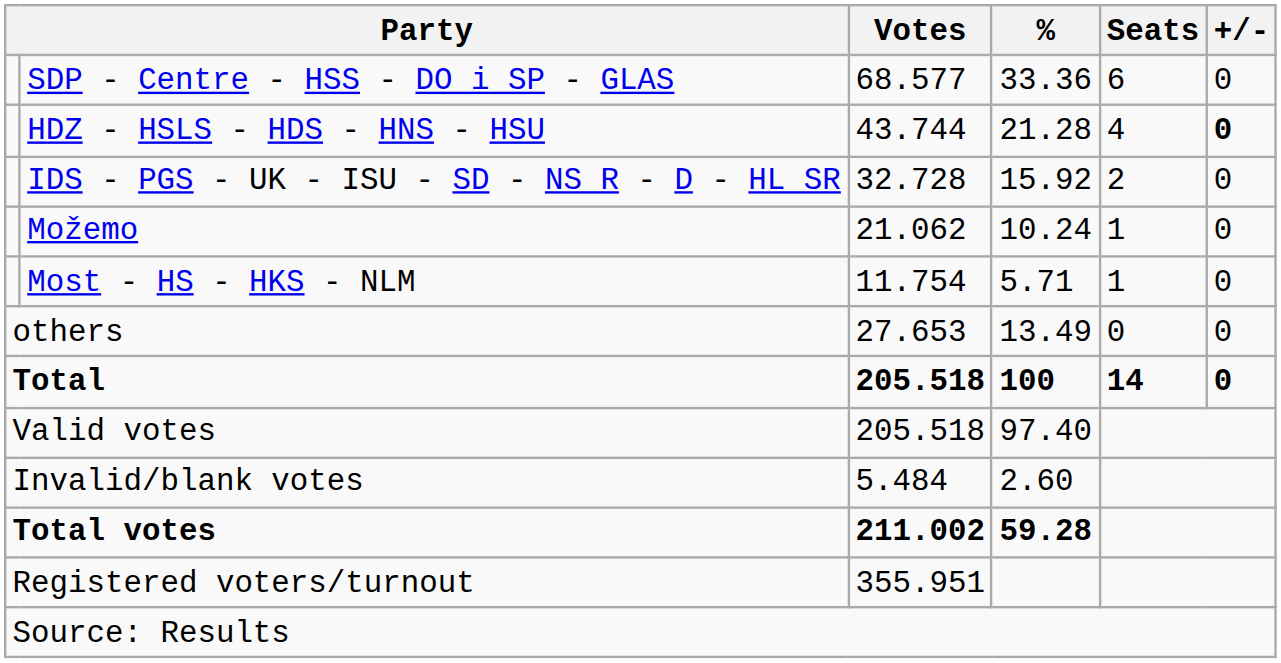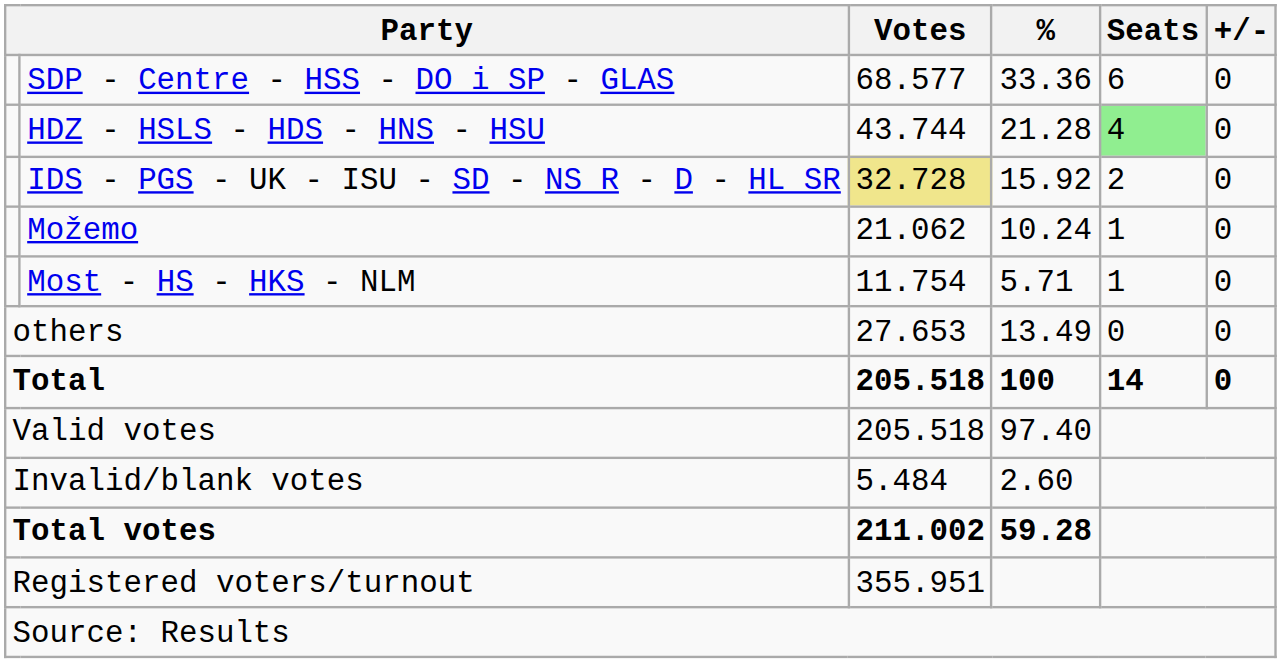(1116, 131) no background -> (1116, 131) lightgreen background
(1223, 131) bold -> (1223, 131) normal
(911, 181) no background -> (911, 181) khaki background
